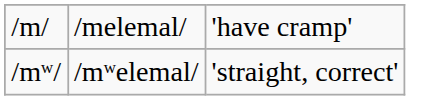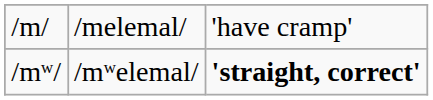(305, 71) normal -> (316, 71) bold
